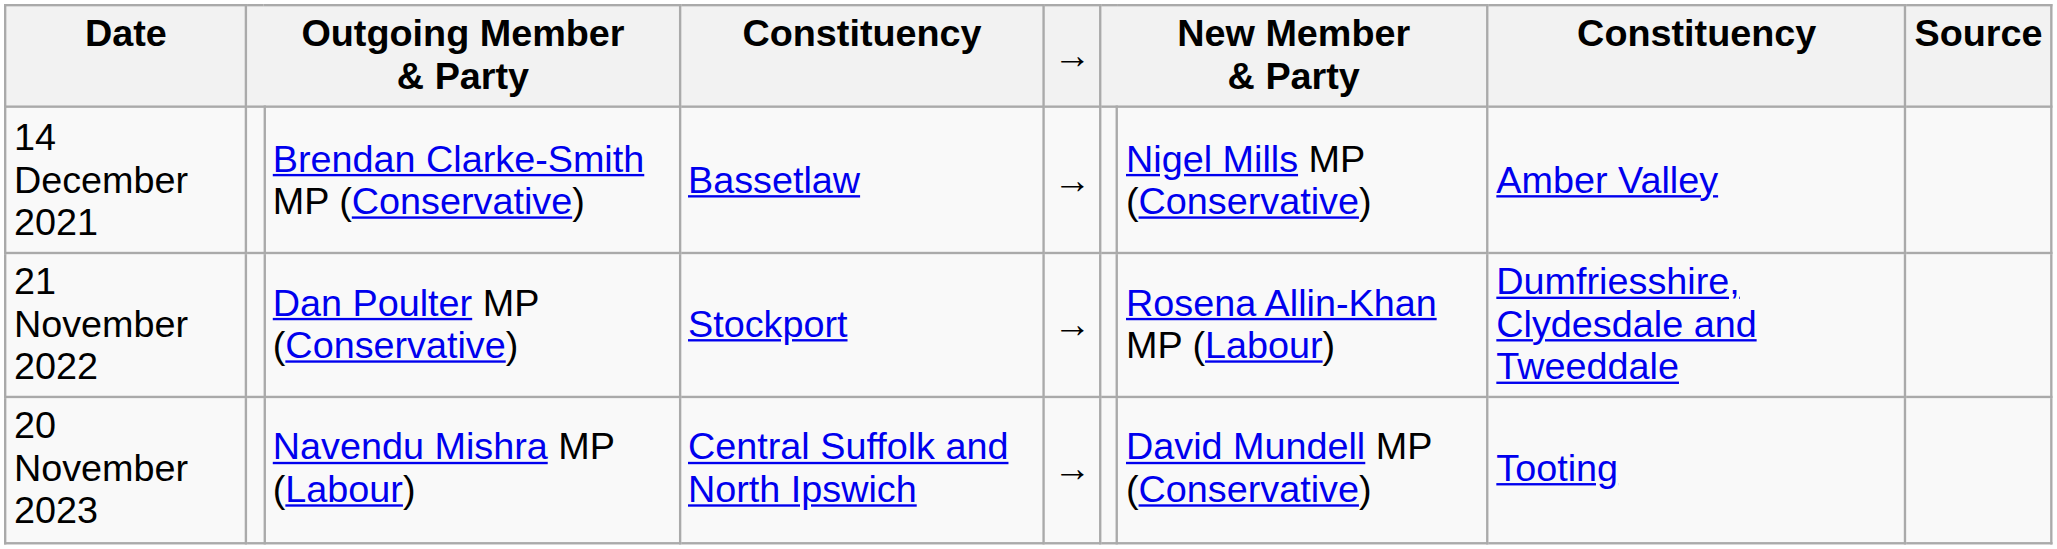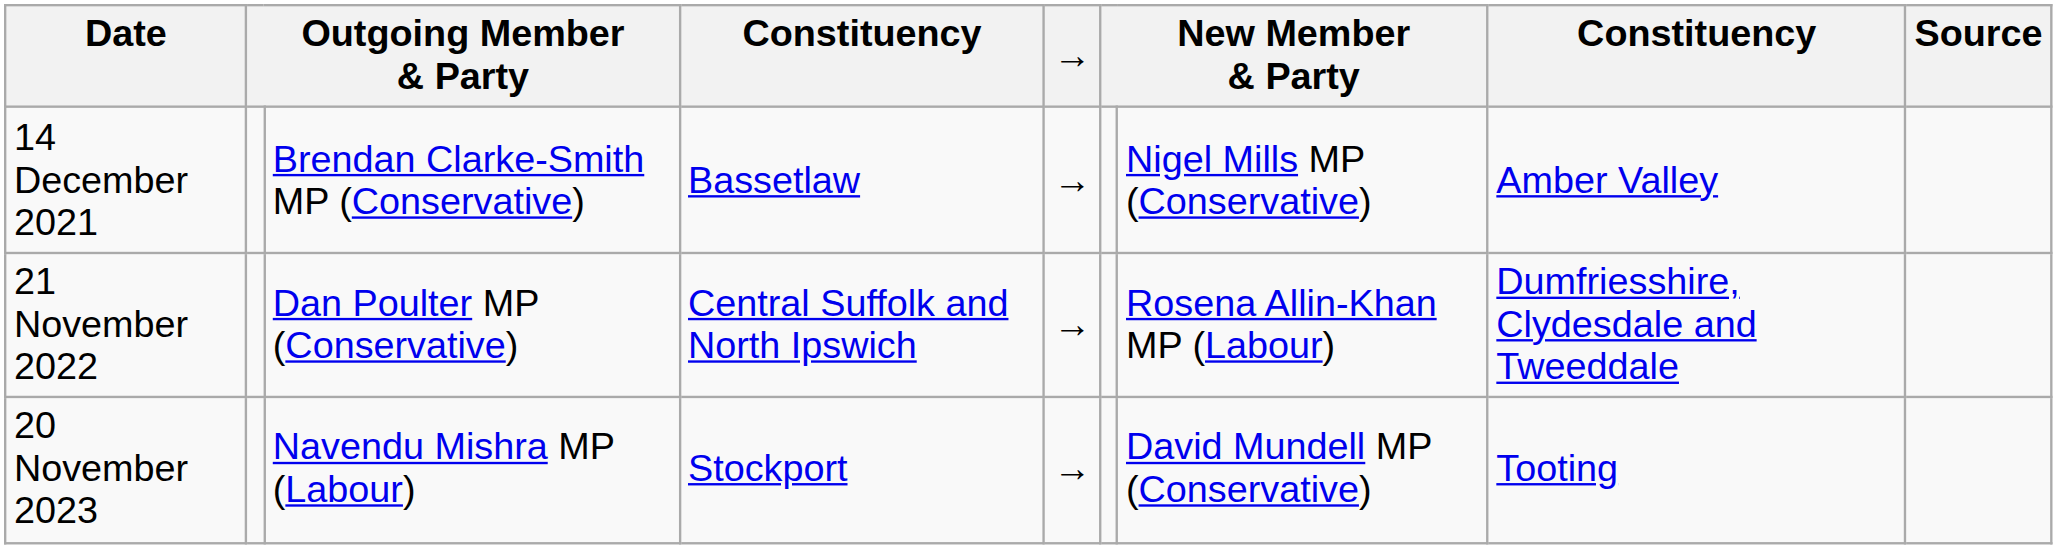(768, 324) Stockport -> (848, 324) Central Suffolk and North Ipswich
(848, 468) Central Suffolk and North Ipswich -> (768, 468) Stockport
